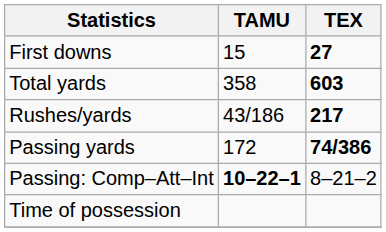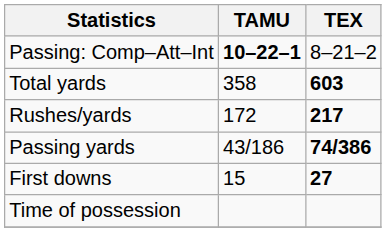rows swapped: (60, 52) <-> (112, 178)
(254, 115) 43/186 -> (240, 115) 172
(240, 147) 172 -> (254, 147) 43/186
